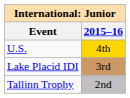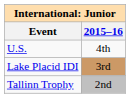(103, 48) gold background -> (103, 48) no background
